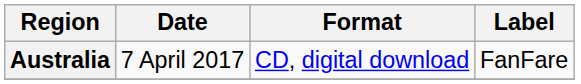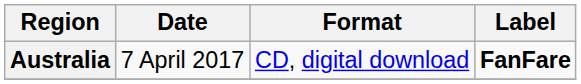(524, 60) normal -> (525, 60) bold
